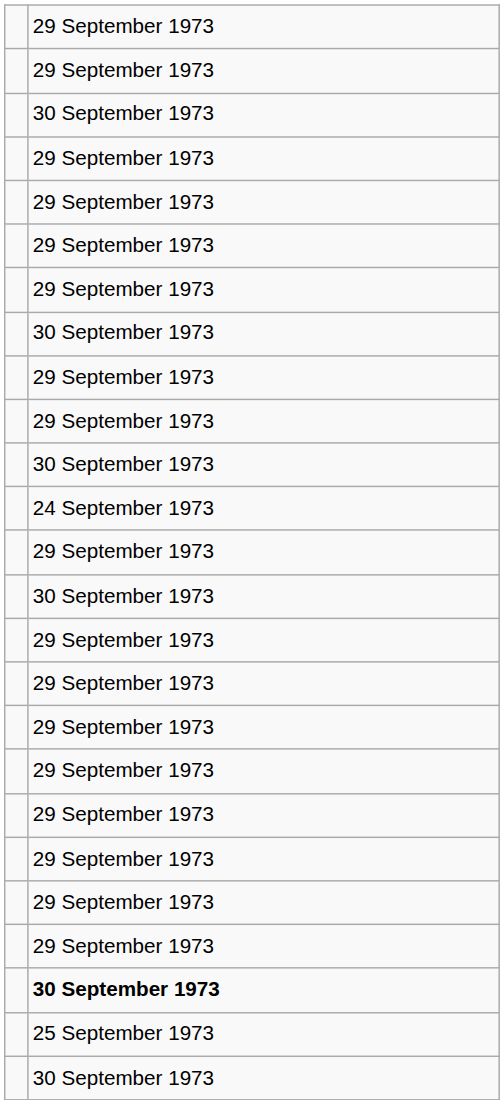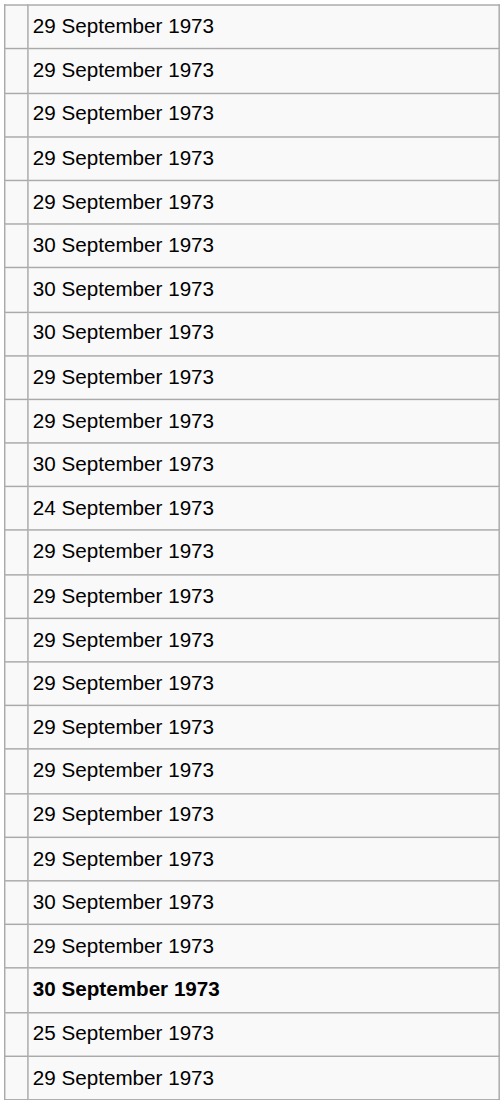(123, 114) 30 September 1973 -> (123, 114) 29 September 1973
(123, 245) 29 September 1973 -> (123, 245) 30 September 1973
(123, 289) 29 September 1973 -> (123, 289) 30 September 1973
(123, 595) 30 September 1973 -> (123, 595) 29 September 1973
(123, 902) 29 September 1973 -> (123, 902) 30 September 1973
(123, 1077) 30 September 1973 -> (123, 1077) 29 September 1973
